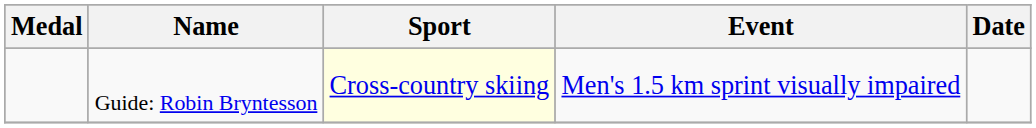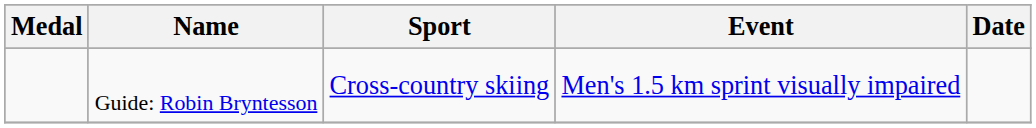(439, 85) lightyellow background -> (439, 85) no background
